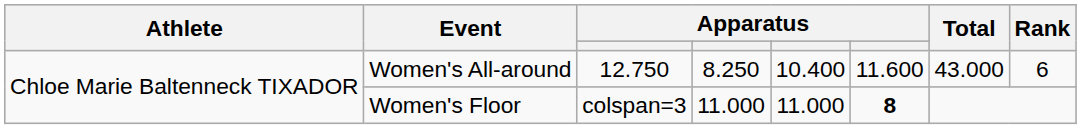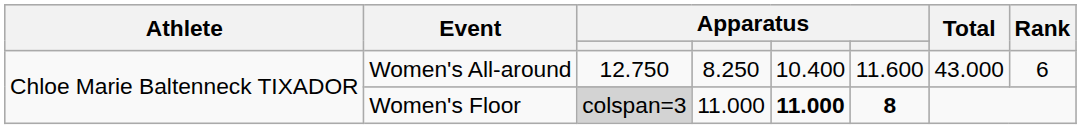(634, 105) no background -> (634, 105) lightgrey background
(810, 105) normal -> (810, 105) bold
